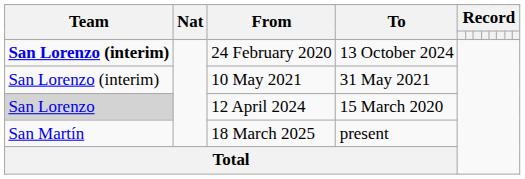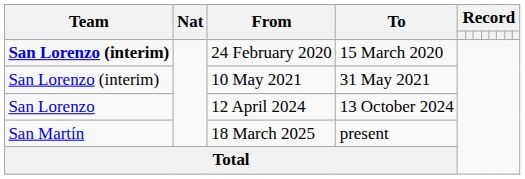(397, 52) 13 October 2024 -> (391, 52) 15 March 2020
(52, 106) lightgrey background -> (52, 106) no background
(391, 106) 15 March 2020 -> (397, 106) 13 October 2024
